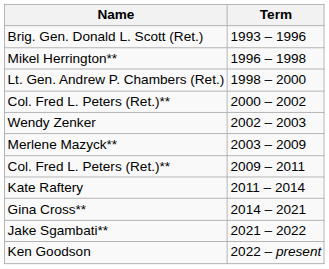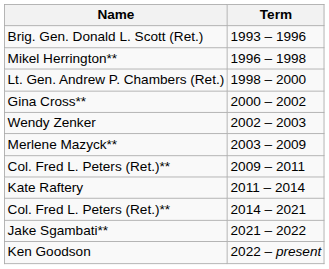(89, 101) Col. Fred L. Peters (Ret.)** -> (47, 101) Gina Cross**
(47, 209) Gina Cross** -> (89, 209) Col. Fred L. Peters (Ret.)**
